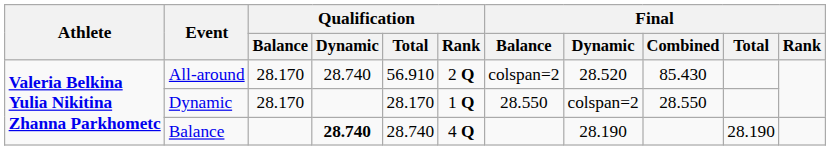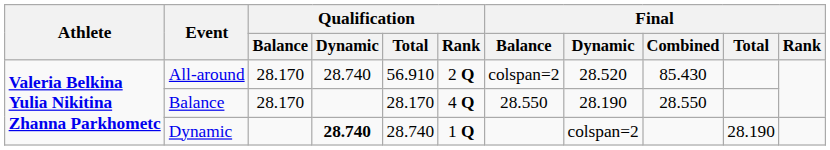(200, 103) Dynamic -> (197, 103) Balance
(461, 103) 1 Q -> (461, 103) 4 Q
(603, 103) colspan=2 -> (603, 103) 28.190
(197, 131) Balance -> (200, 131) Dynamic
(461, 131) 4 Q -> (461, 131) 1 Q
(603, 131) 28.190 -> (603, 131) colspan=2
